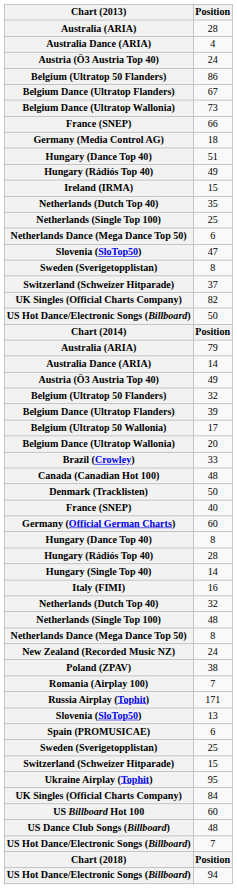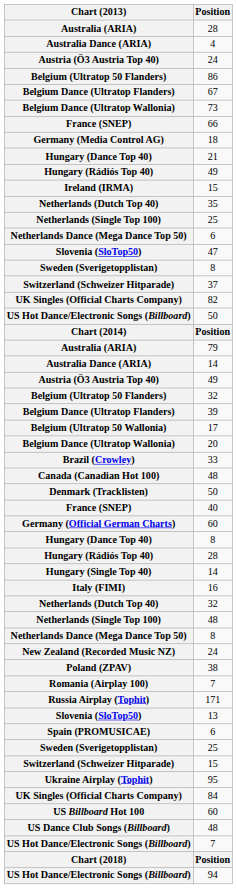(213, 156) 51 -> (213, 156) 21
